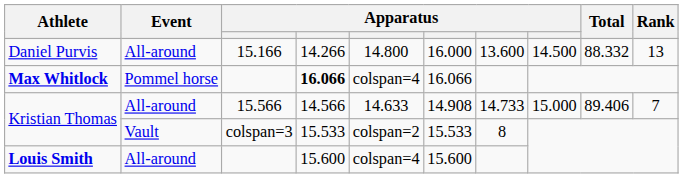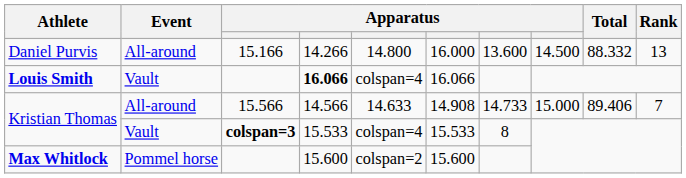(58, 79) Max Whitlock -> (51, 79) Louis Smith
(171, 79) Pommel horse -> (142, 79) Vault
(259, 132) normal -> (261, 132) bold
(386, 132) colspan=2 -> (389, 132) colspan=4
(51, 159) Louis Smith -> (58, 159) Max Whitlock
(160, 159) All-around -> (171, 159) Pommel horse
(386, 159) colspan=4 -> (389, 159) colspan=2
